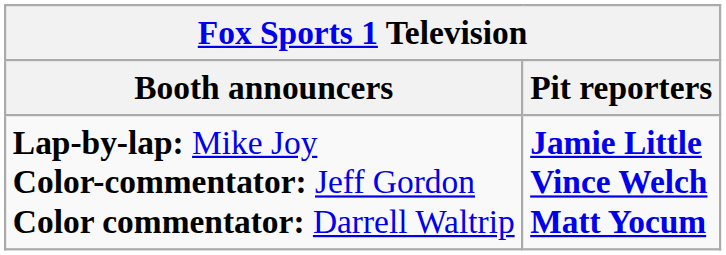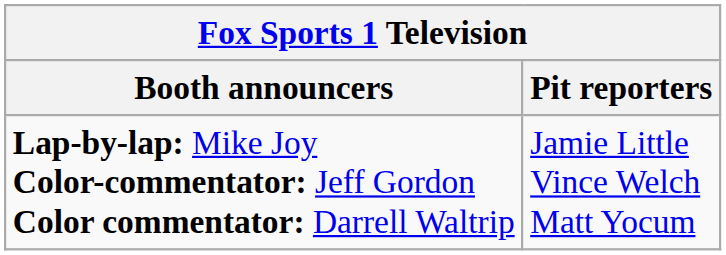(619, 182) bold -> (615, 182) normal
